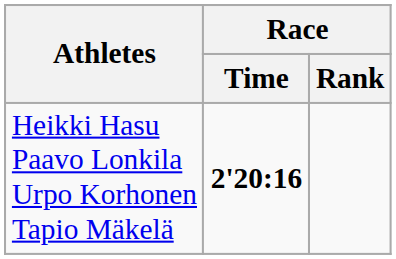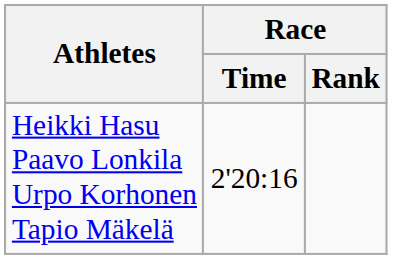(256, 178) bold -> (254, 178) normal
